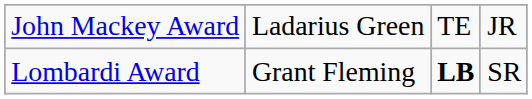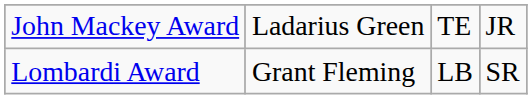(456, 70) bold -> (455, 70) normal
